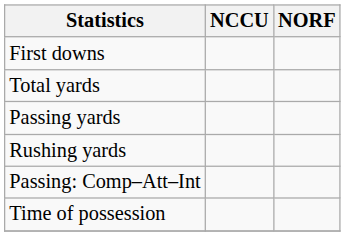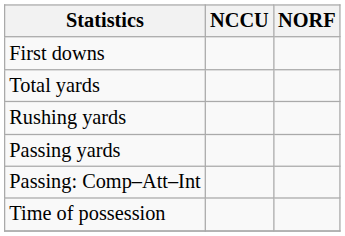rows swapped: (68, 149) <-> (65, 117)
